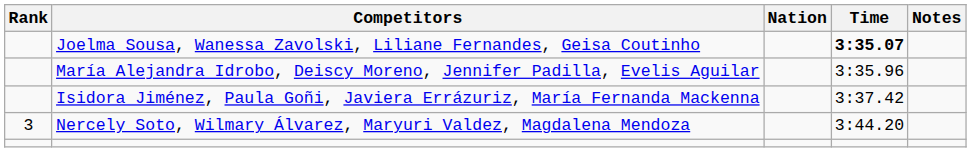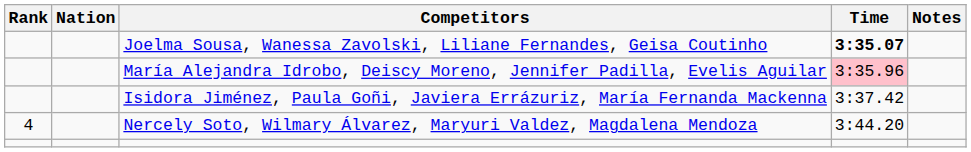columns swapped: (797, 18) <-> (408, 18)
(869, 72) no background -> (869, 72) pink background
(28, 126) 3 -> (28, 126) 4
